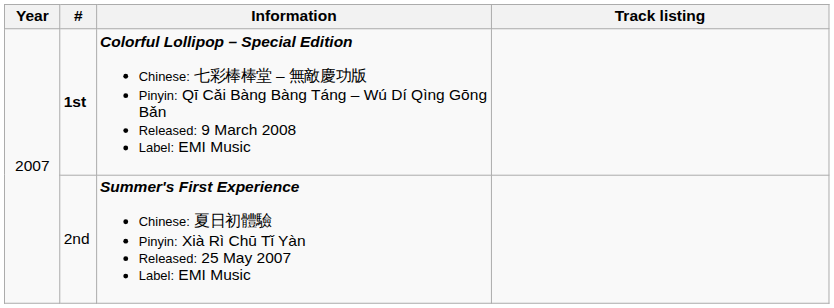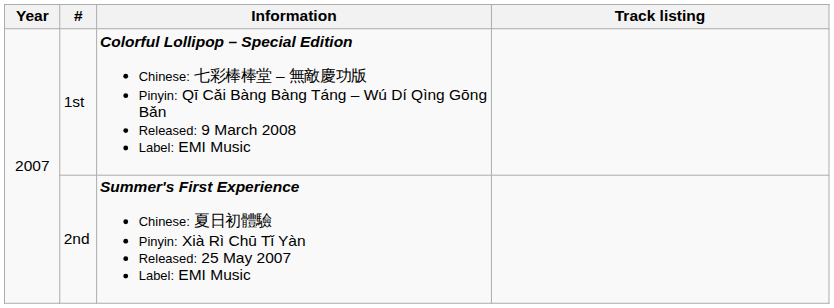(75, 102) bold -> (74, 102) normal
